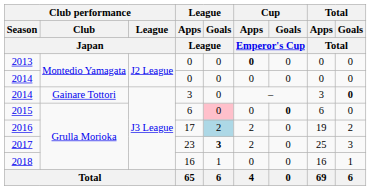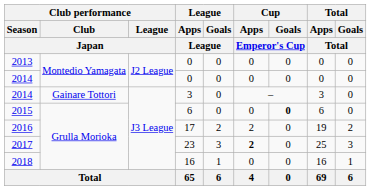(251, 62) bold -> (251, 62) normal
(350, 95) bold -> (350, 95) normal
(219, 111) pink background -> (219, 111) no background
(219, 128) lightblue background -> (219, 128) no background
(219, 144) bold -> (219, 144) normal
(251, 144) normal -> (251, 144) bold
